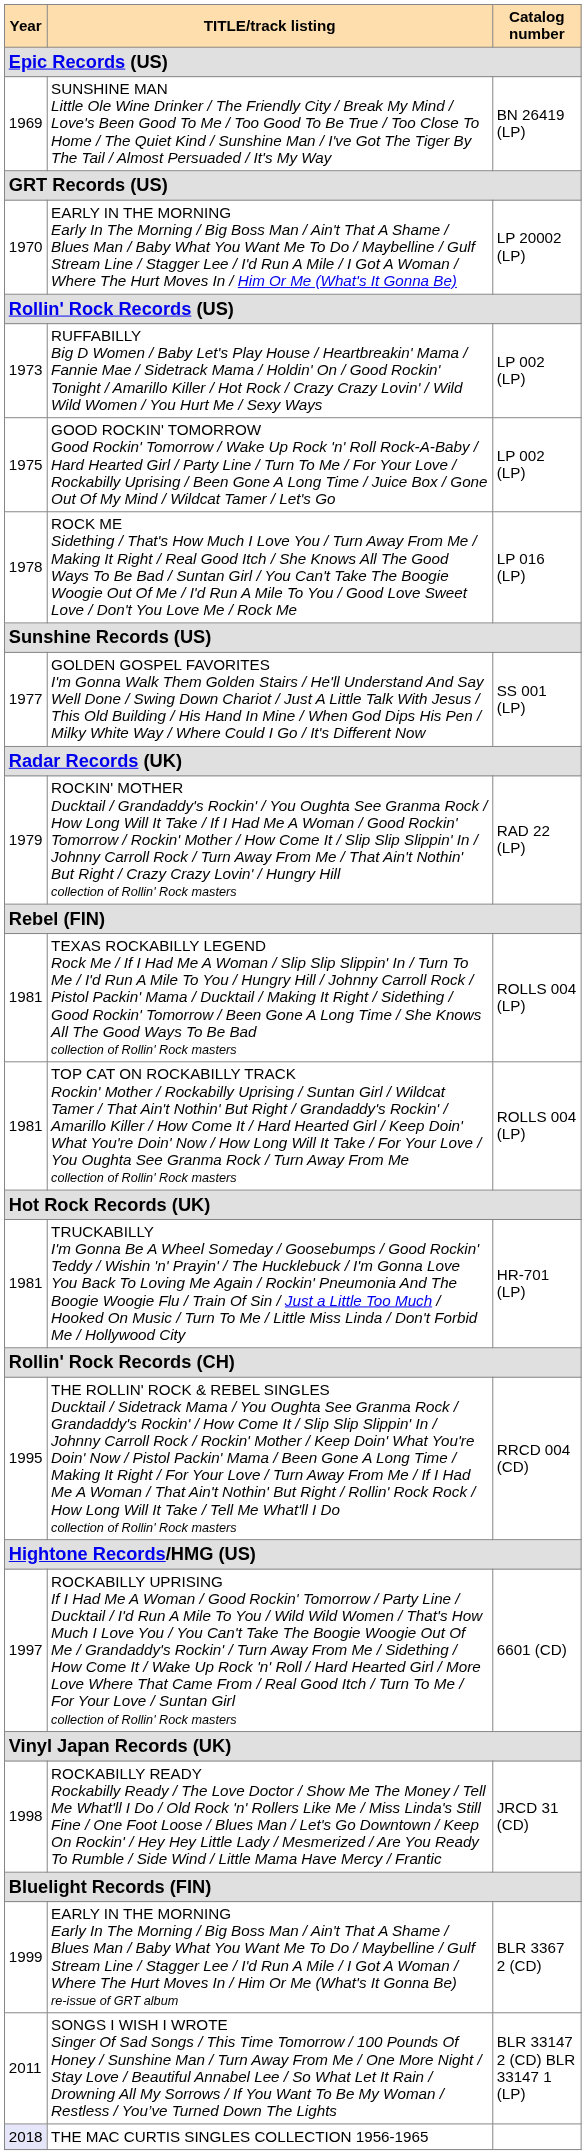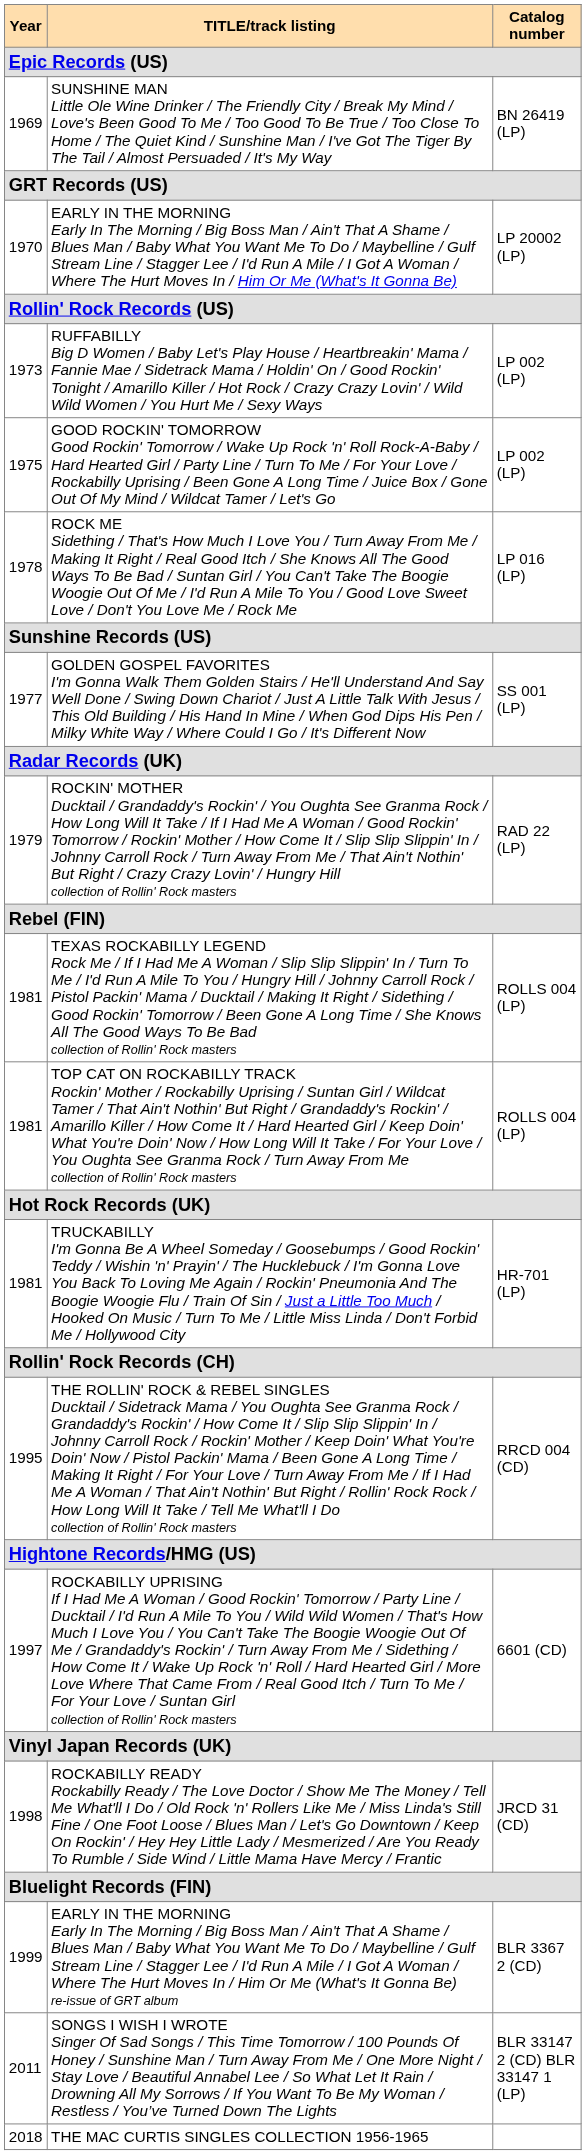(26, 2136) lavender background -> (26, 2136) no background
